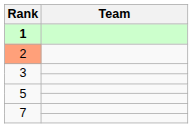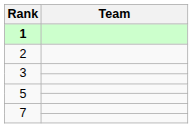(23, 53) lightsalmon background -> (23, 53) no background
